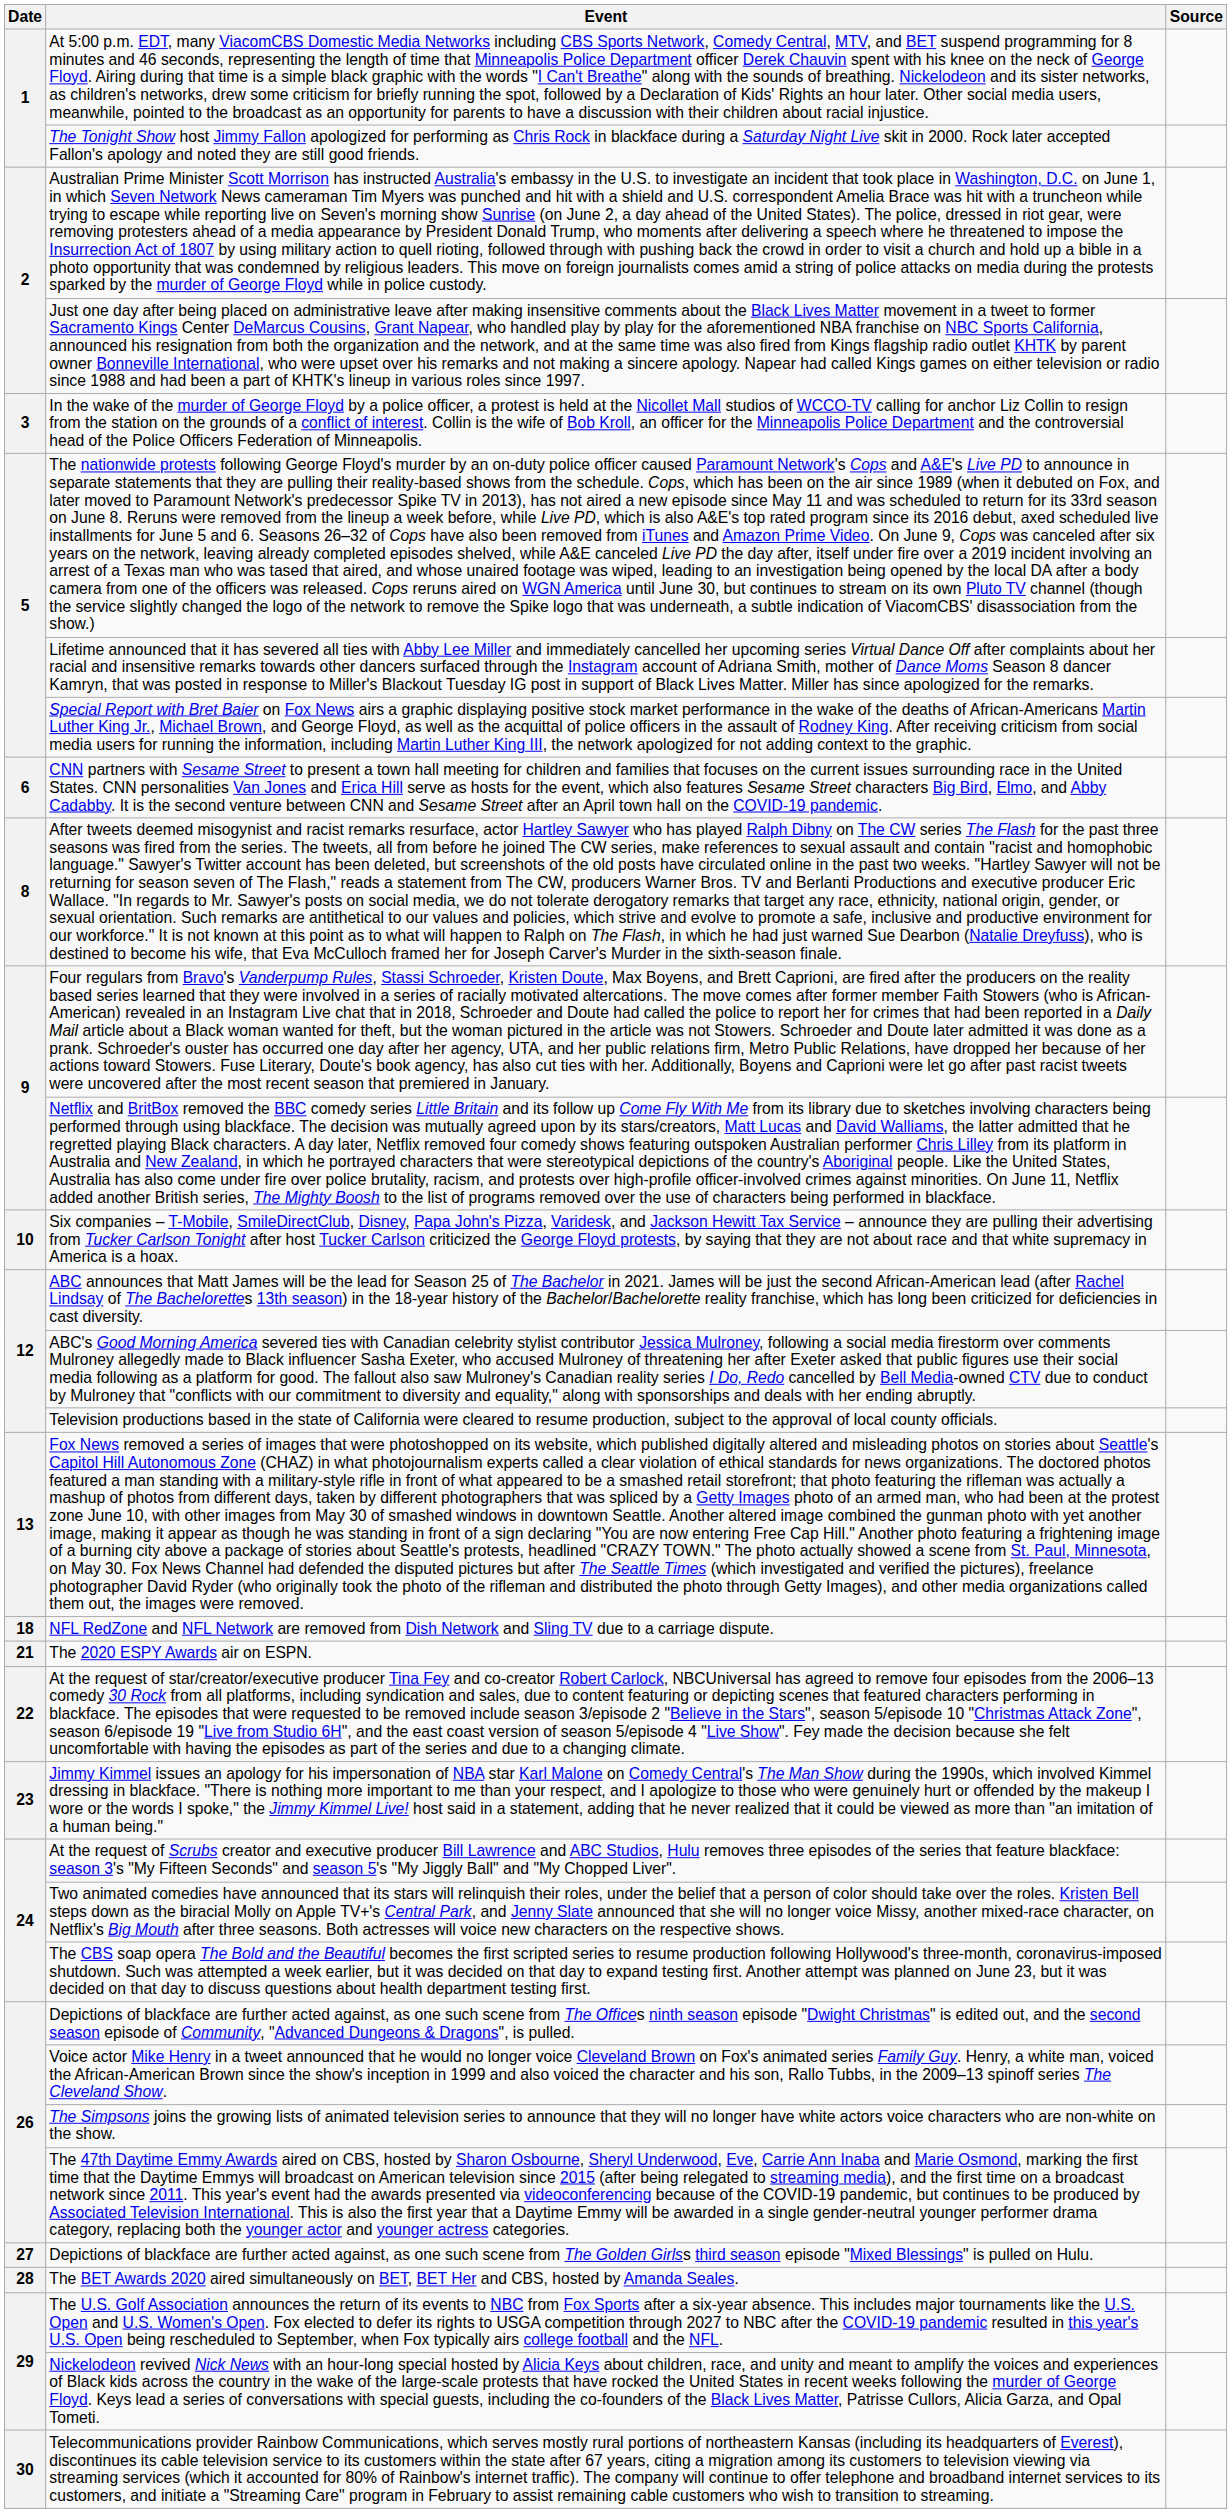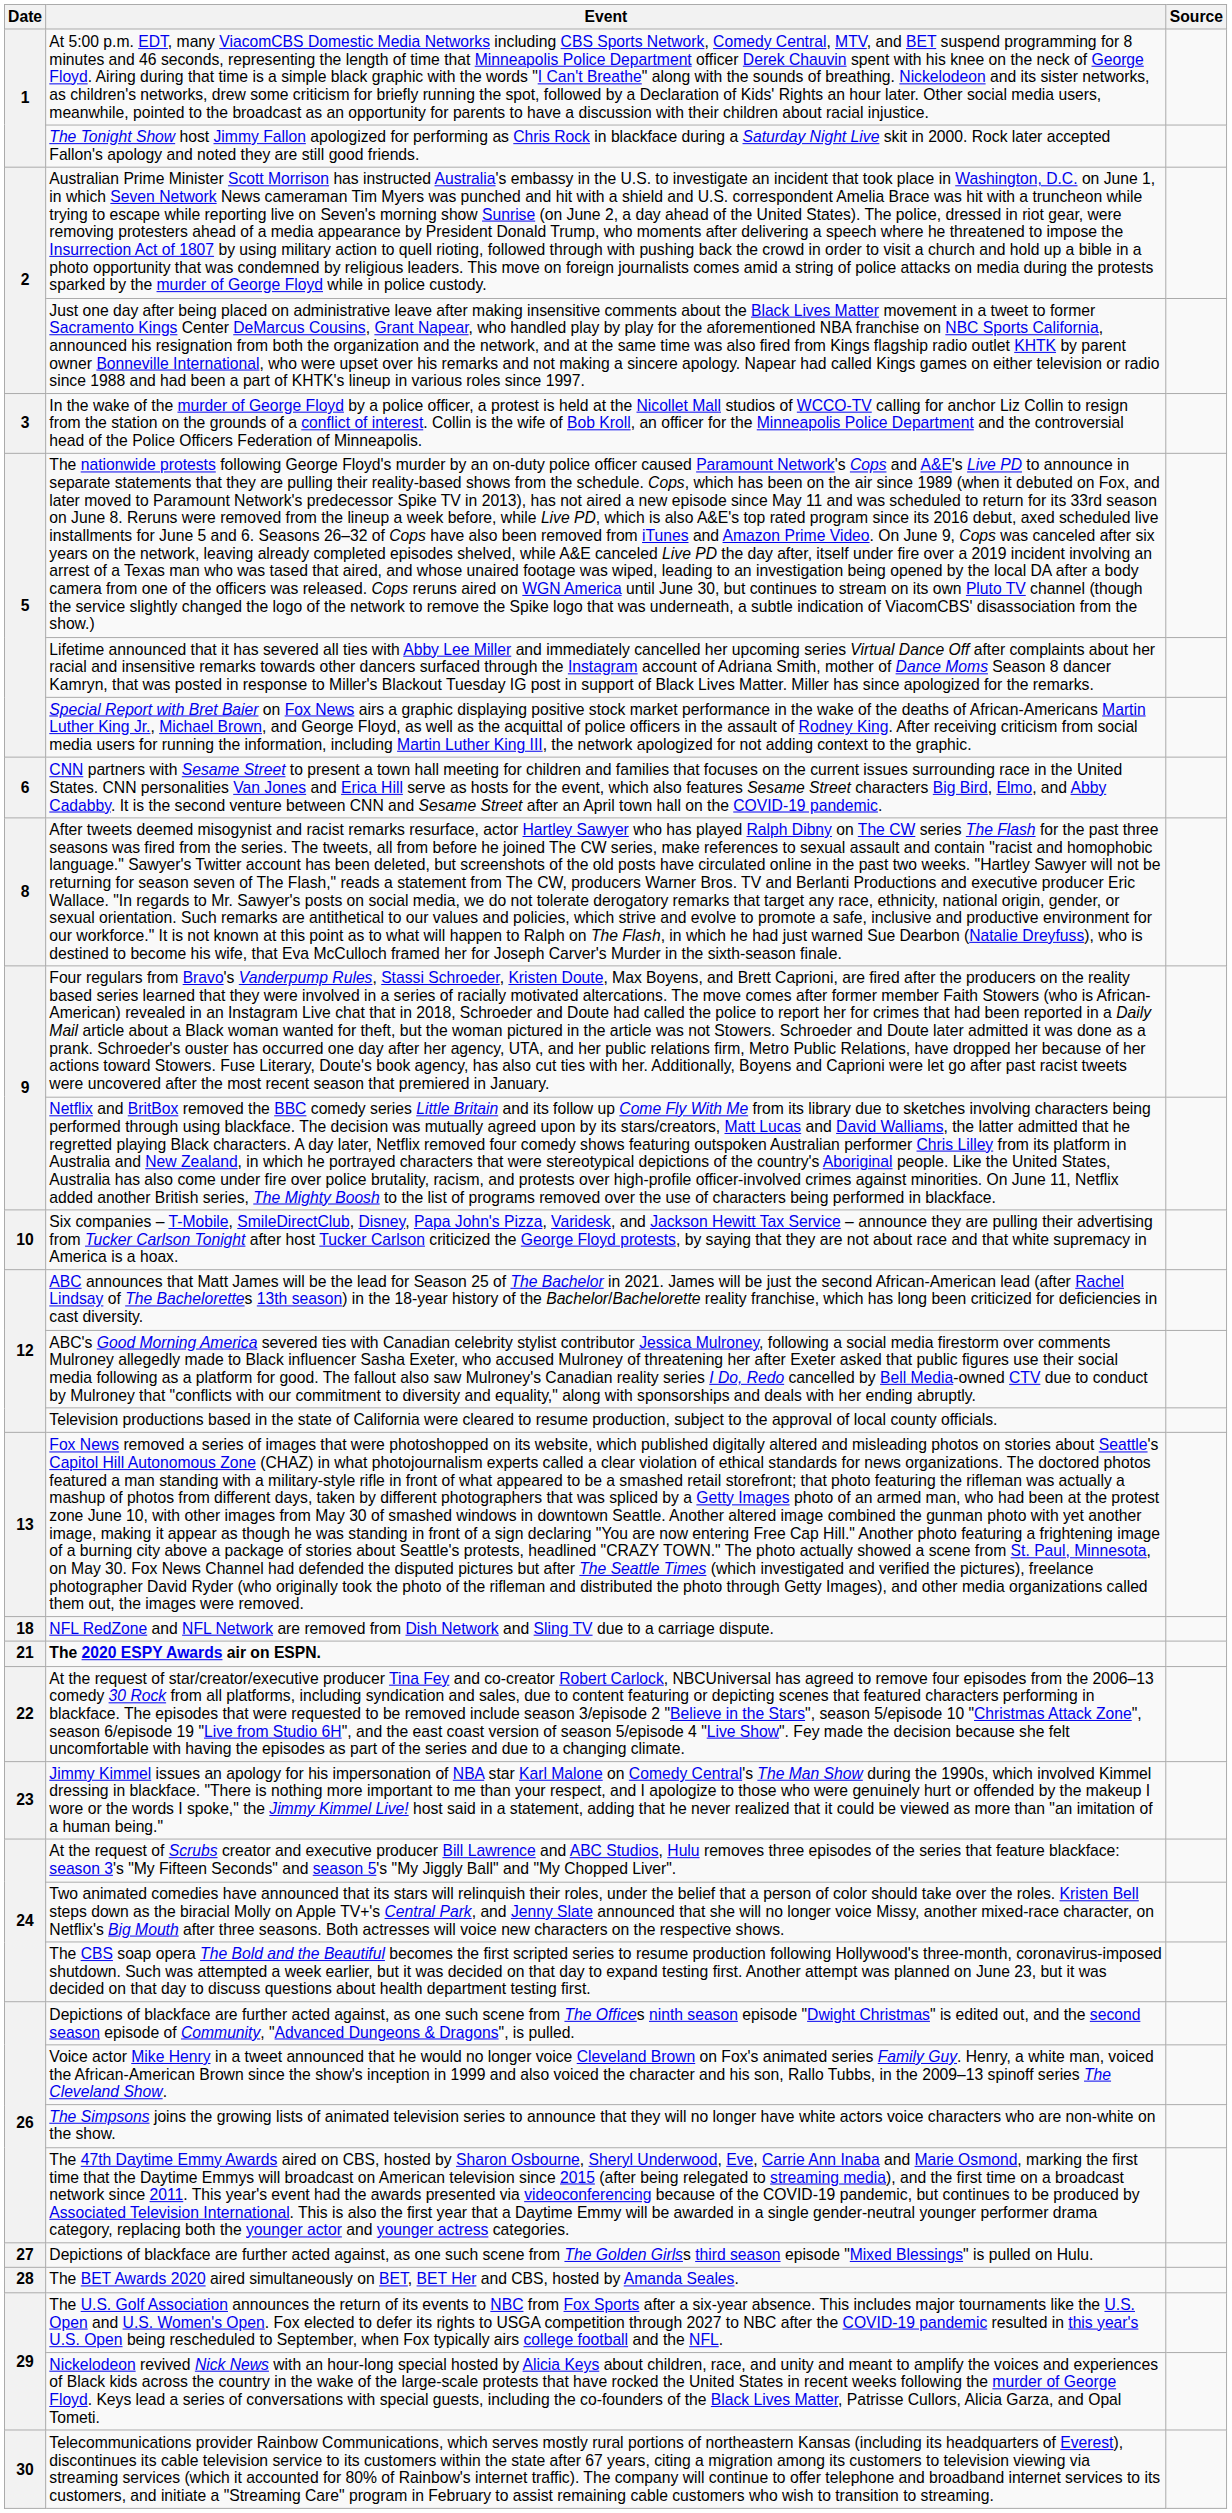(181, 1653) normal -> (185, 1653) bold
